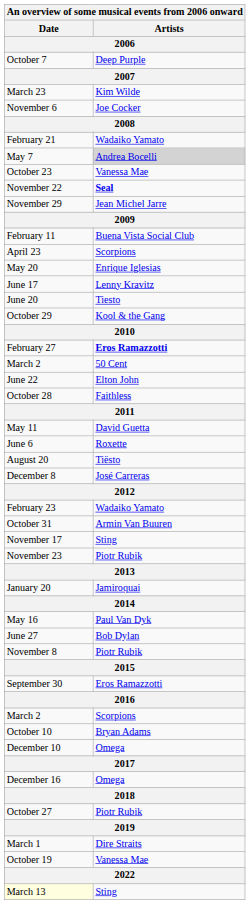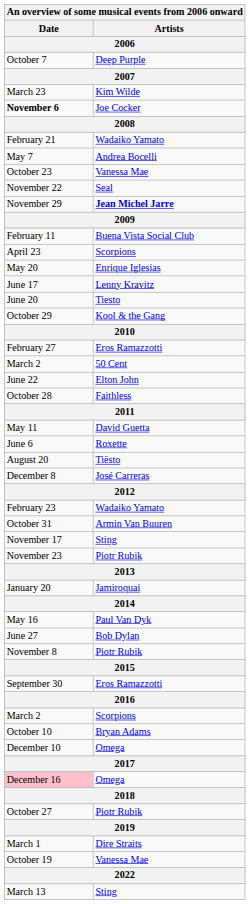(32, 108) normal -> (33, 108) bold
(126, 156) lightgrey background -> (126, 156) no background
(104, 188) bold -> (104, 188) normal
(131, 204) normal -> (135, 204) bold
(131, 348) bold -> (129, 348) normal
(34, 779) no background -> (34, 779) pink background
(26, 891) lightyellow background -> (26, 891) no background
